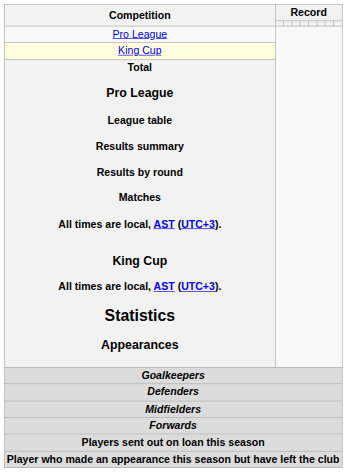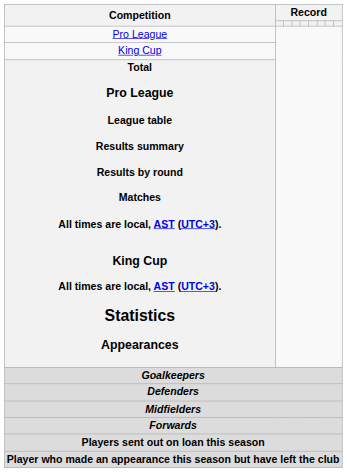(140, 51) lightyellow background -> (140, 51) no background
